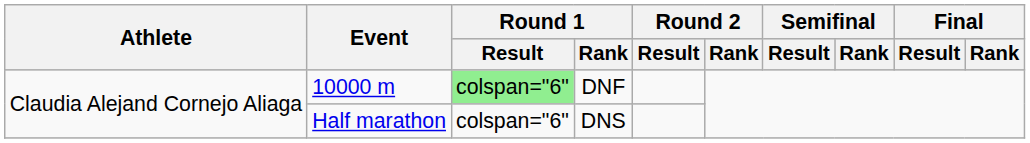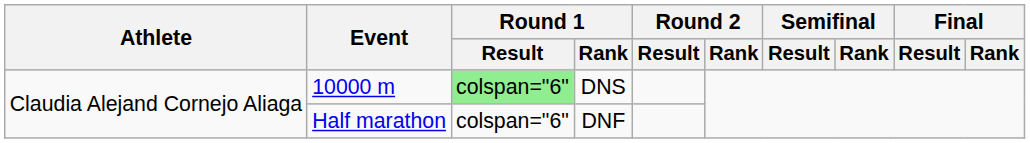(603, 87) DNF -> (603, 87) DNS
(603, 121) DNS -> (603, 121) DNF
